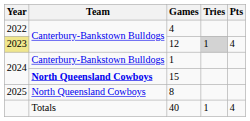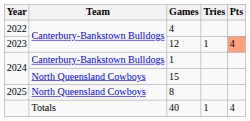(17, 44) khaki background -> (17, 44) no background
(206, 44) lightgrey background -> (206, 44) no background
(232, 44) no background -> (232, 44) lightsalmon background
(92, 76) bold -> (89, 76) normal
